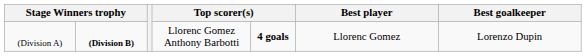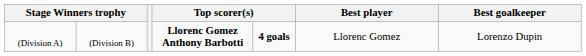(111, 42) bold -> (112, 43) normal
(202, 36) normal -> (203, 36) bold
